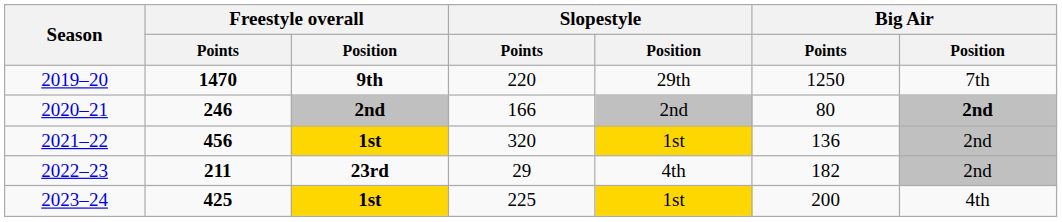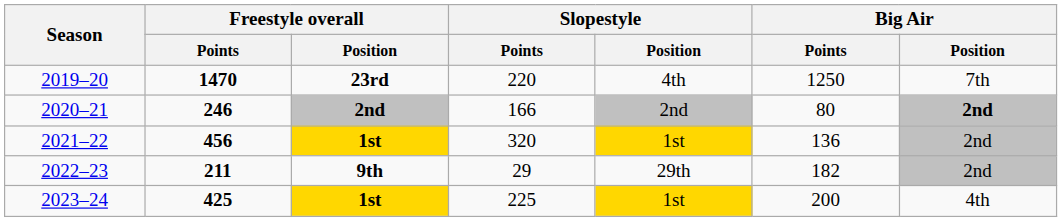(370, 79) 9th -> (370, 79) 23rd
(674, 79) 29th -> (674, 79) 4th
(370, 170) 23rd -> (370, 170) 9th
(674, 170) 4th -> (674, 170) 29th
